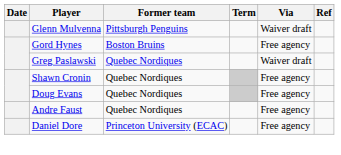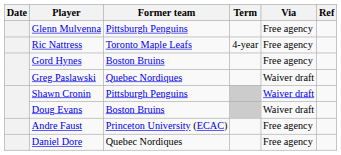(286, 28) Waiver draft -> (288, 28) Free agency
+ row: (57, 45)
(144, 77) Quebec Nordiques -> (147, 93) Pittsburgh Penguins
(285, 77) Free agency -> (289, 93) Waiver draft
(144, 93) Quebec Nordiques -> (135, 110) Boston Bruins
(285, 93) Free agency -> (289, 110) Waiver draft
(144, 110) Quebec Nordiques -> (167, 126) Princeton University (ECAC)
(167, 126) Princeton University (ECAC) -> (144, 142) Quebec Nordiques
